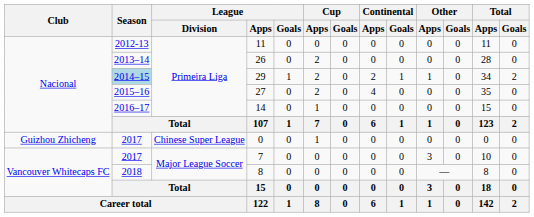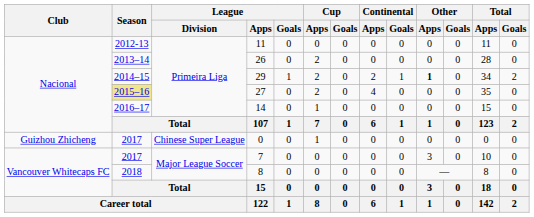(132, 76) lightblue background -> (132, 76) no background
(430, 76) normal -> (430, 76) bold
(132, 92) no background -> (132, 92) khaki background
